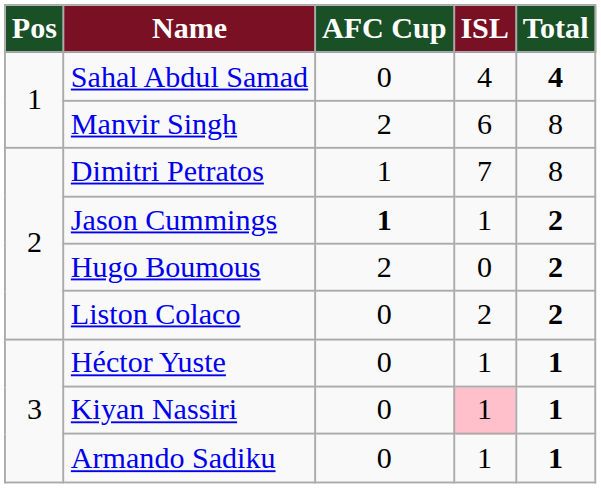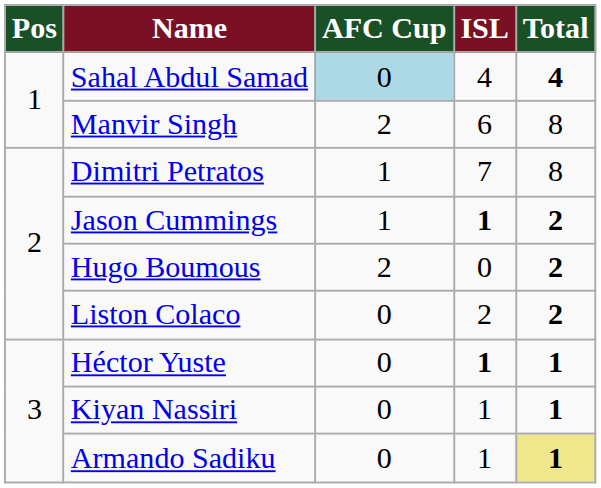(384, 76) no background -> (384, 76) lightblue background
(384, 219) bold -> (384, 219) normal
(485, 219) normal -> (485, 219) bold
(485, 362) normal -> (485, 362) bold
(485, 409) pink background -> (485, 409) no background
(556, 457) no background -> (556, 457) khaki background
